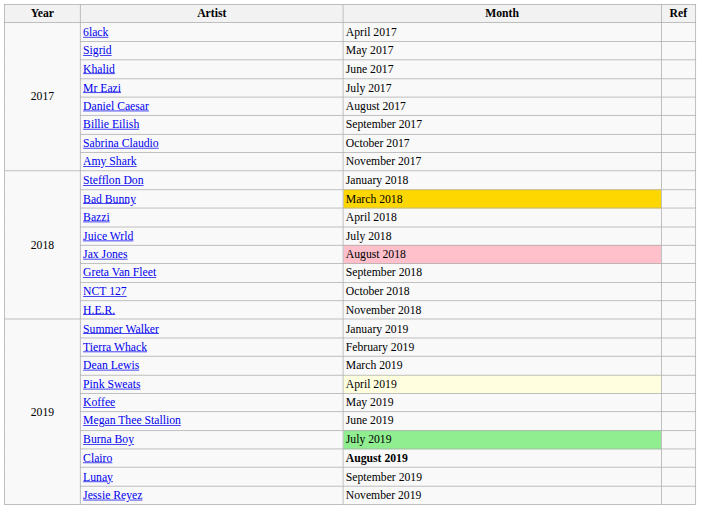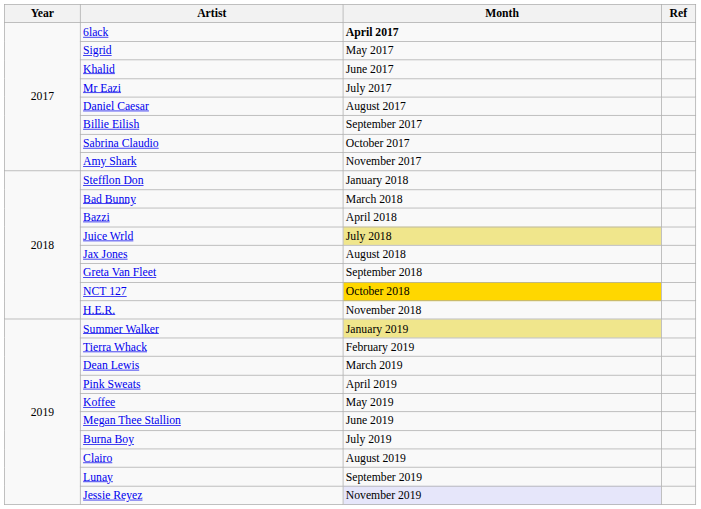(371, 32) normal -> (372, 32) bold
(374, 198) gold background -> (374, 198) no background
(369, 236) no background -> (369, 236) khaki background
(376, 254) pink background -> (376, 254) no background
(378, 291) no background -> (378, 291) gold background
(377, 328) no background -> (377, 328) khaki background
(371, 384) lightyellow background -> (371, 384) no background
(369, 439) lightgreen background -> (369, 439) no background
(377, 458) bold -> (376, 458) normal
(384, 495) no background -> (384, 495) lavender background
